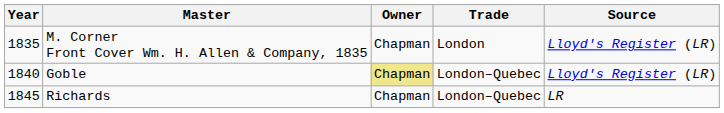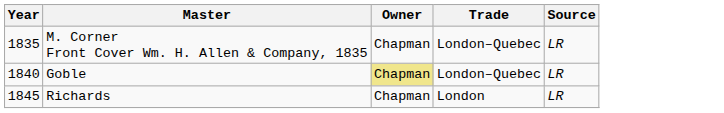(461, 45) London -> (489, 45) London–Quebec
(632, 45) Lloyd's Register (LR) -> (556, 45) LR
(632, 75) Lloyd's Register (LR) -> (556, 75) LR
(489, 96) London–Quebec -> (461, 96) London
